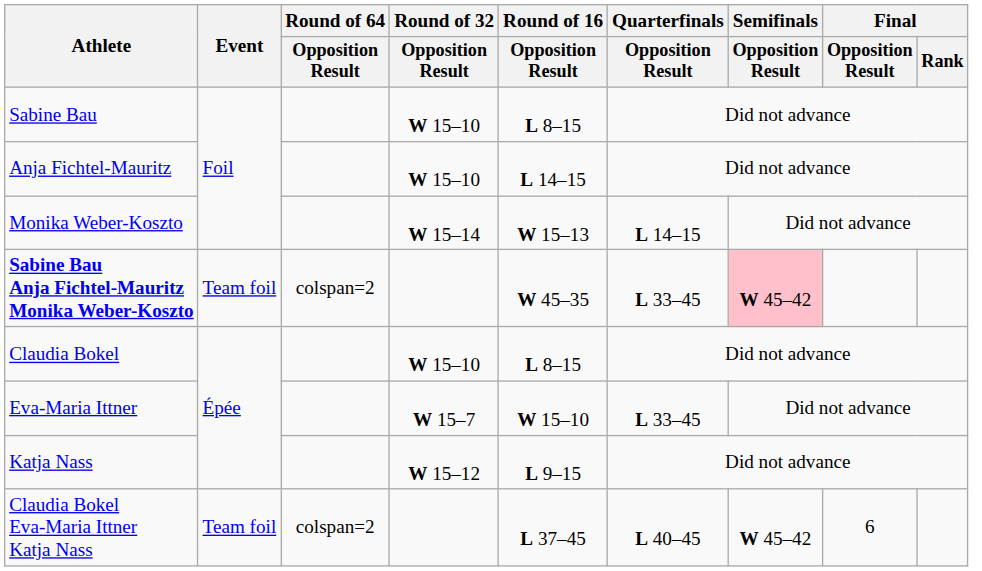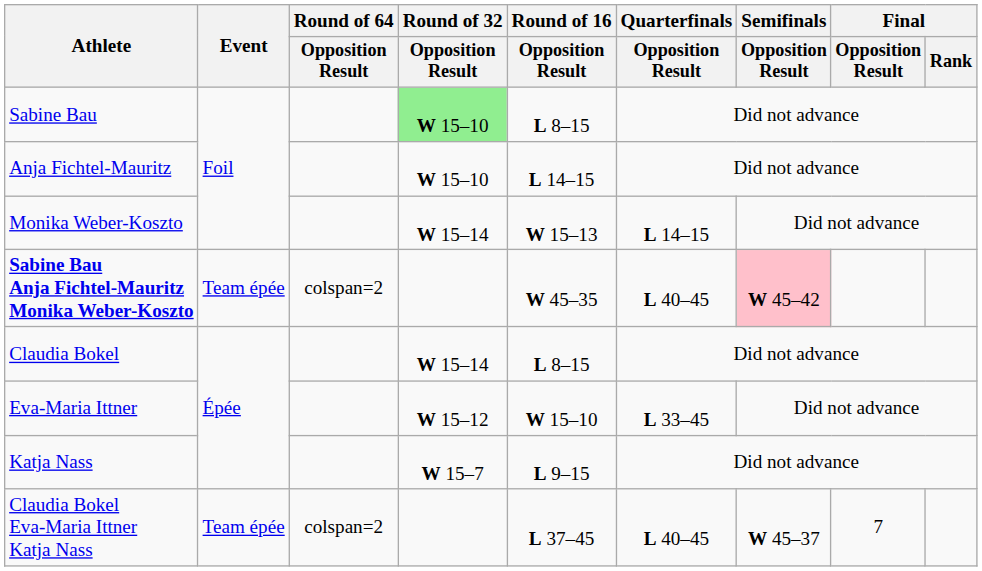(444, 126) no background -> (453, 126) lightgreen background
(239, 288) Team foil -> (244, 288) Team épée
(668, 299) L 33–45 -> (676, 299) L 40–45
(444, 365) W 15–10 -> (453, 365) W 15–14
(444, 419) W 15–7 -> (453, 419) W 15–12
(444, 473) W 15–12 -> (453, 473) W 15–7
(239, 528) Team foil -> (244, 528) Team épée
(775, 539) W 45–42 -> (784, 539) W 45–37
(870, 528) 6 -> (878, 528) 7
